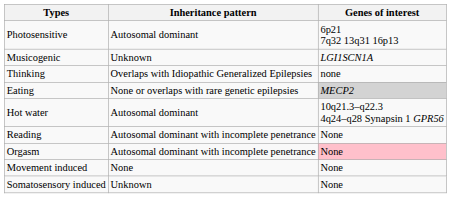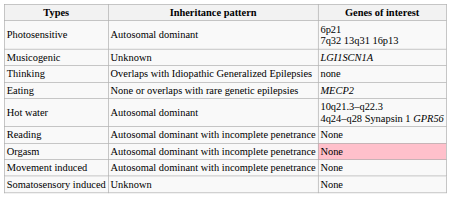(337, 90) lightgrey background -> (337, 90) no background
(122, 168) None -> (213, 168) Autosomal dominant with incomplete penetrance
